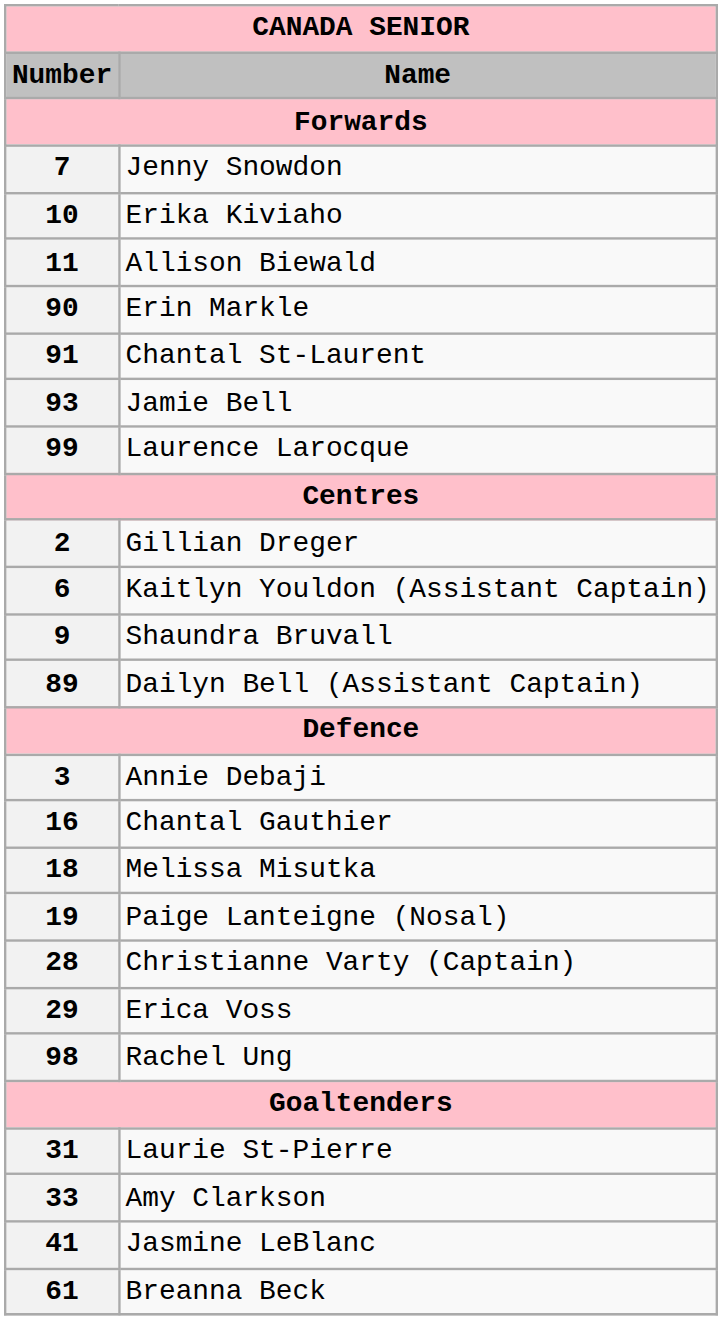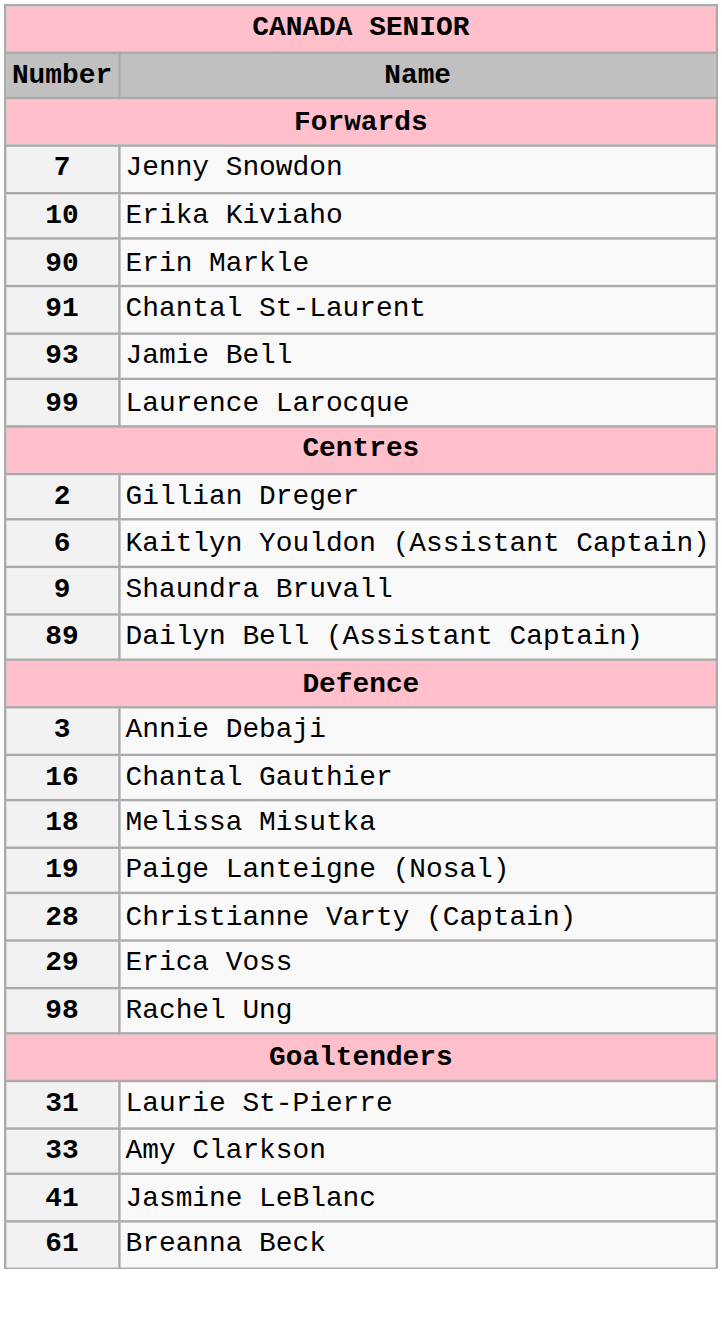- row: (62, 262)
